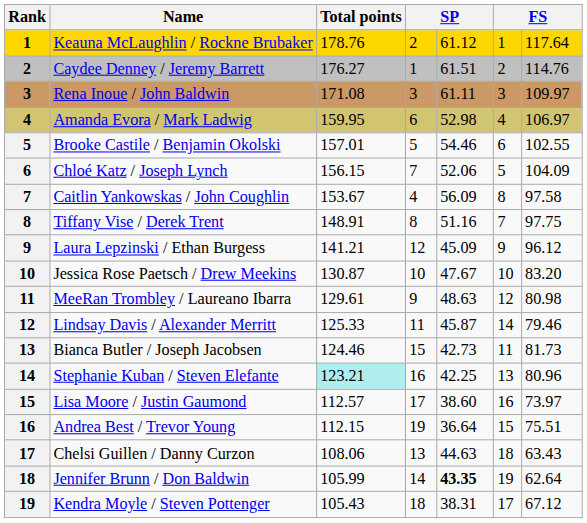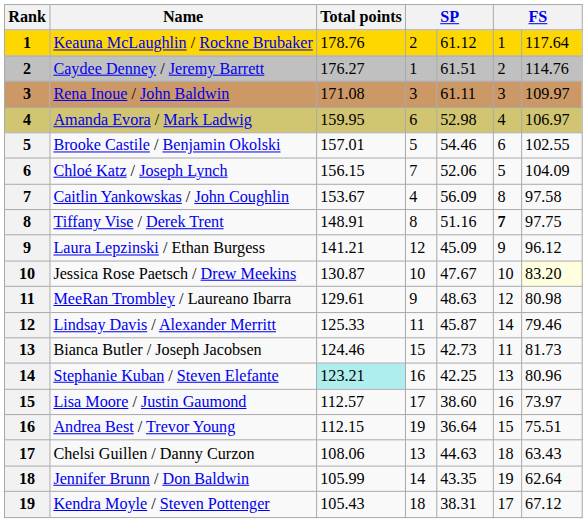(502, 222) normal -> (502, 222) bold
(543, 273) no background -> (543, 273) lightyellow background
(458, 478) bold -> (458, 478) normal
